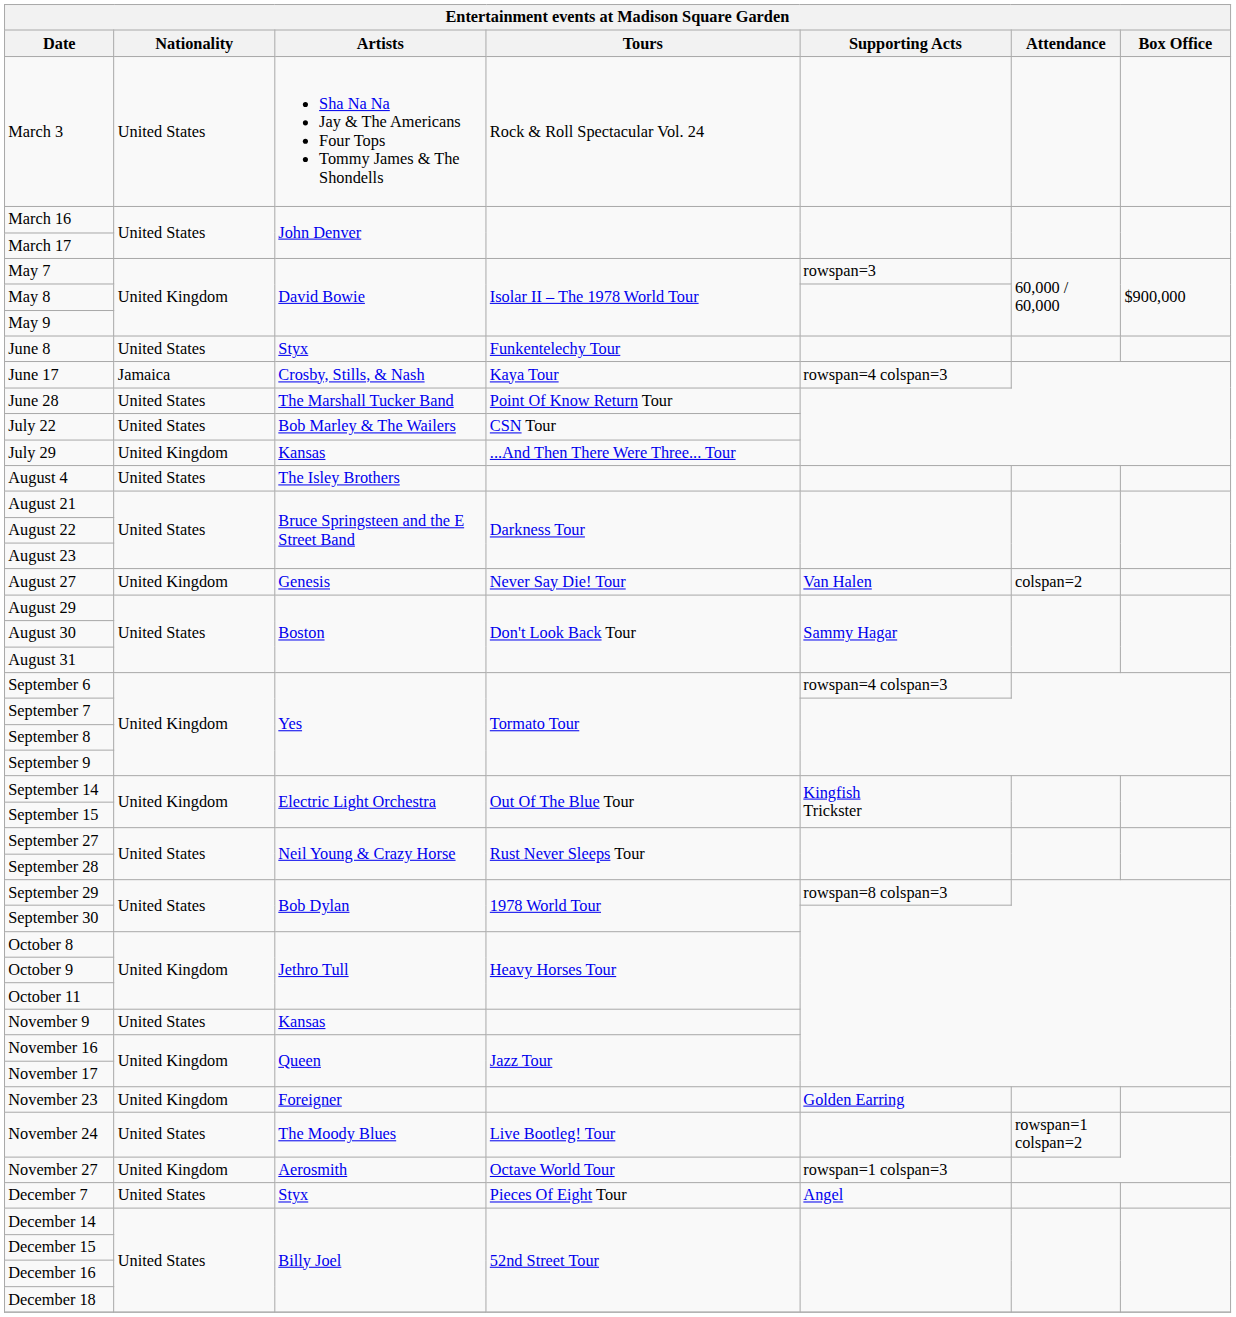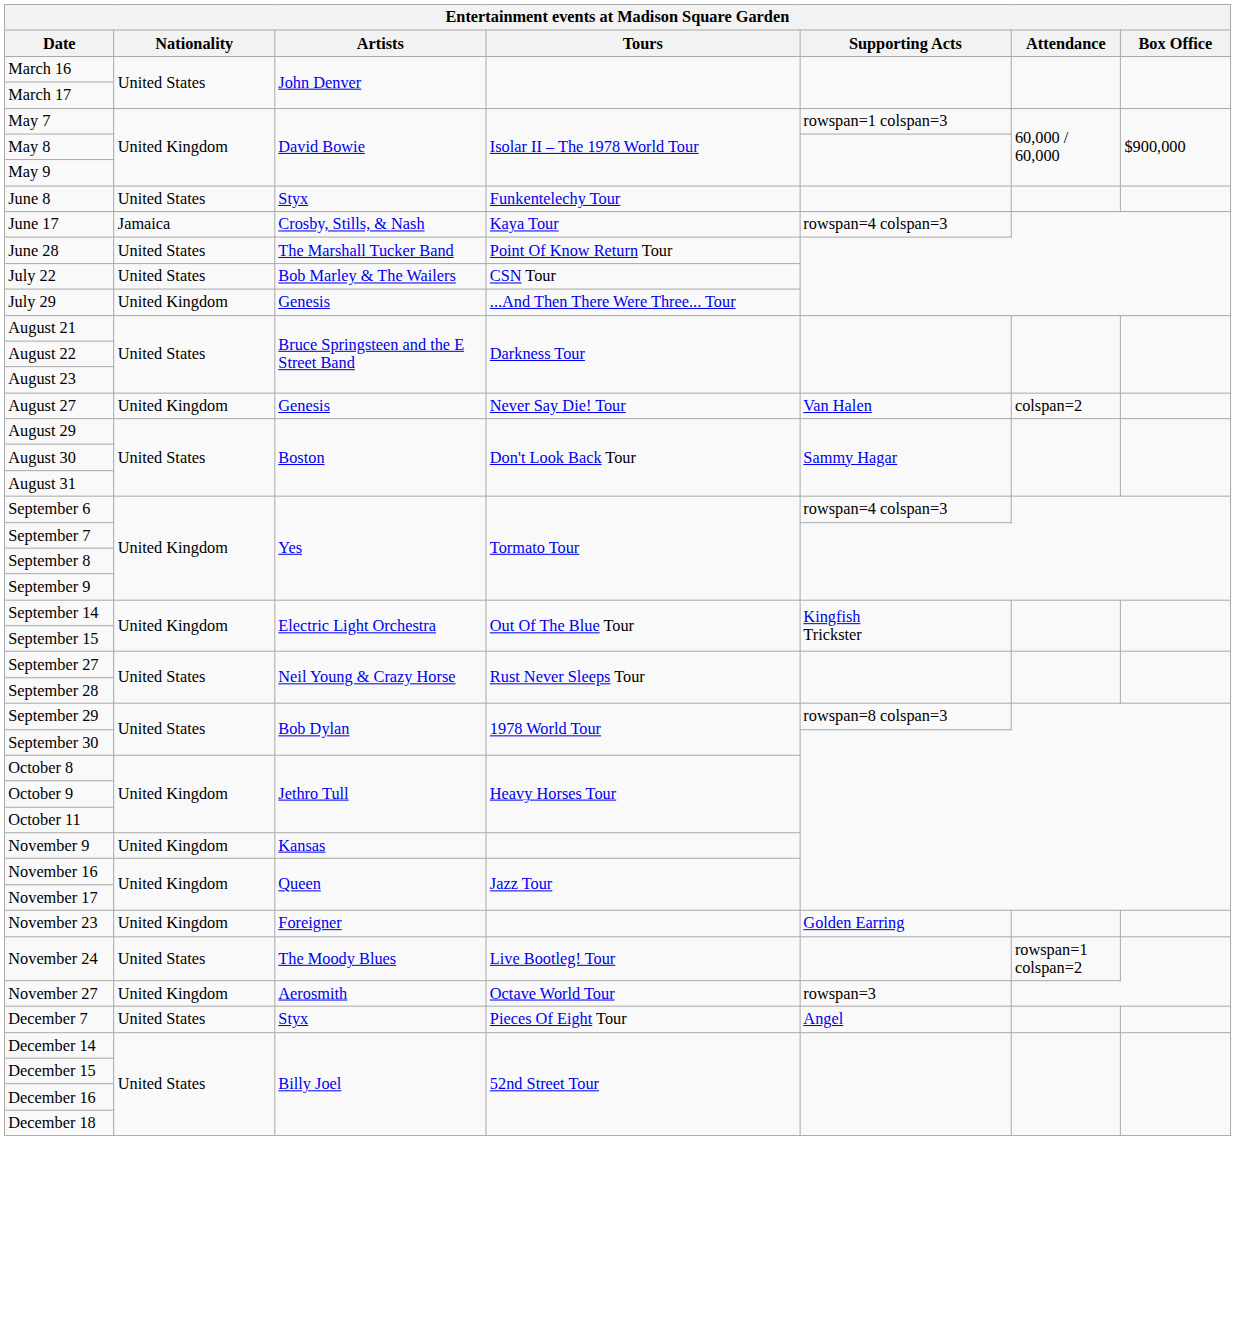- row: (36, 131)
(840, 271) rowspan=3 -> (875, 120) rowspan=1 colspan=3
(302, 452) Kansas -> (304, 302) Genesis
- row: (38, 478)
(162, 1021) United States -> (173, 845) United Kingdom
(875, 1169) rowspan=1 colspan=3 -> (840, 993) rowspan=3
